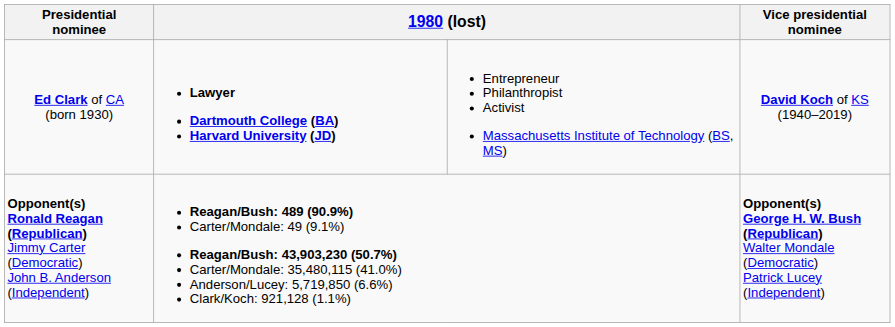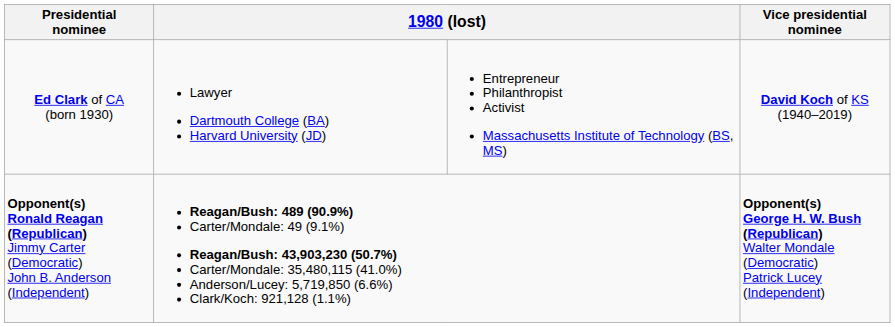(300, 114) bold -> (300, 114) normal
